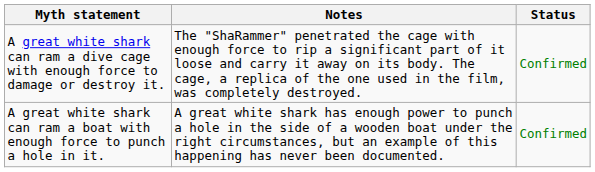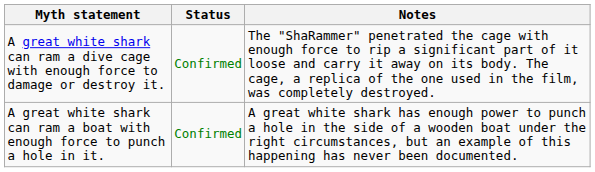columns swapped: (553, 15) <-> (344, 15)
